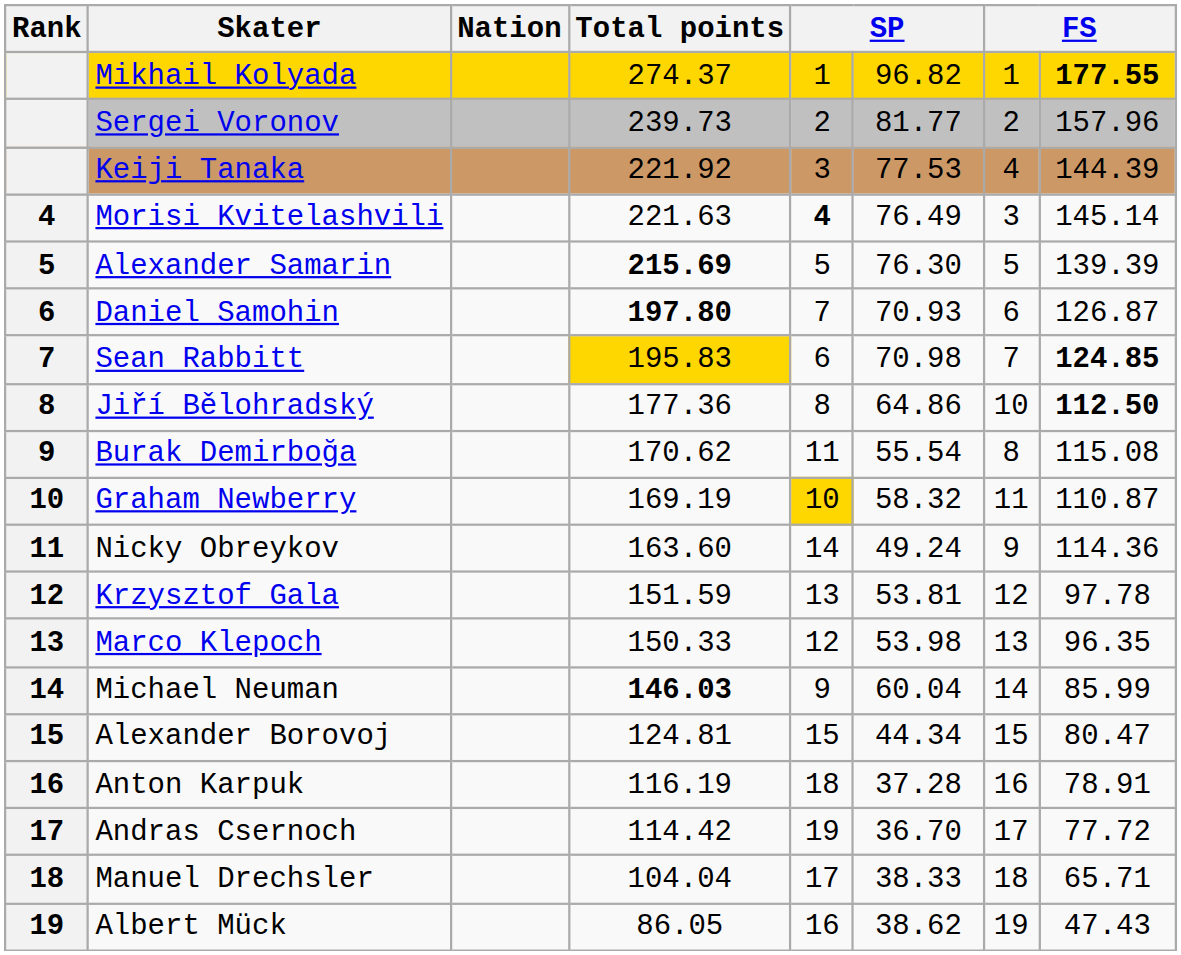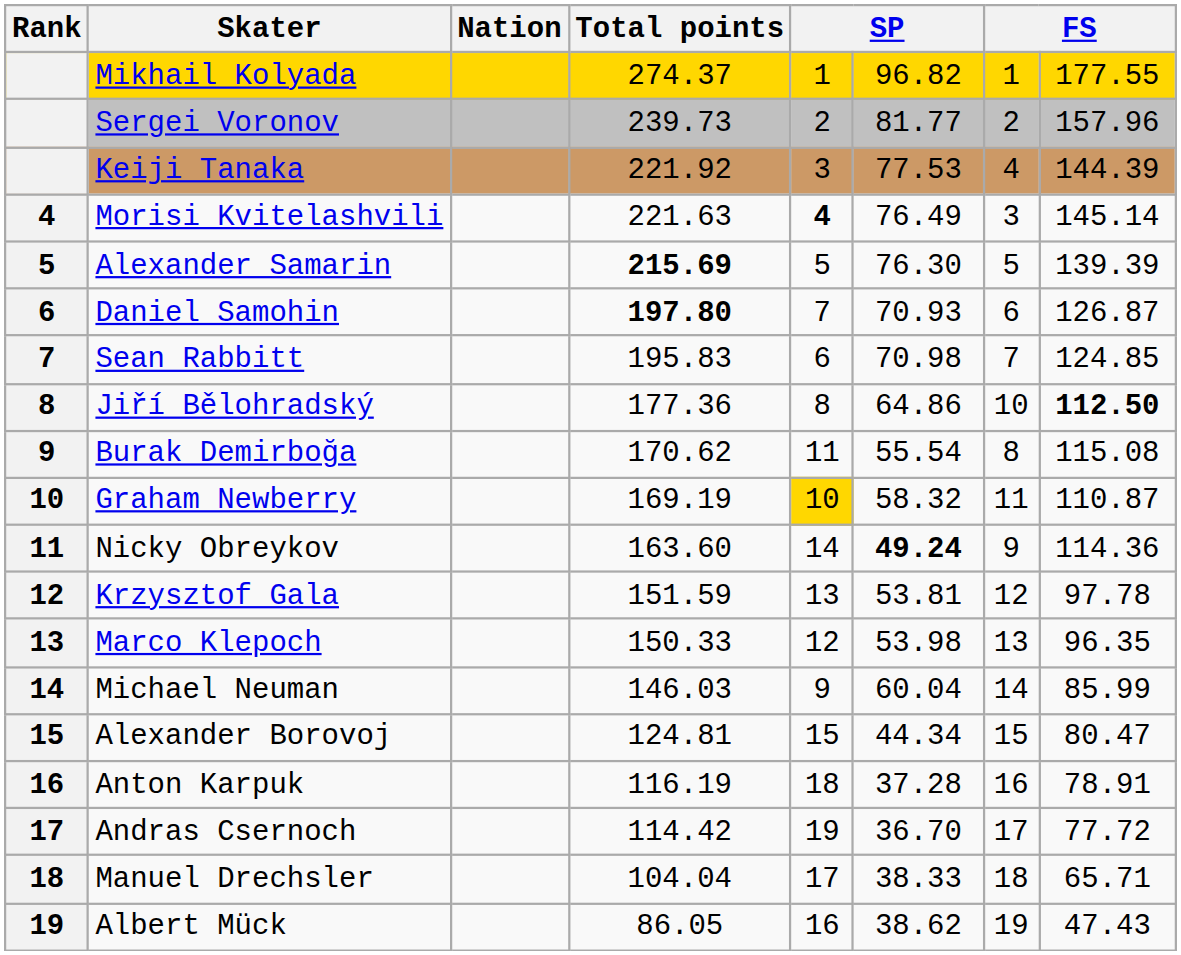(1107, 76) bold -> (1107, 76) normal
(680, 359) gold background -> (680, 359) no background
(1107, 359) bold -> (1107, 359) normal
(918, 548) normal -> (918, 548) bold
(680, 690) bold -> (680, 690) normal
